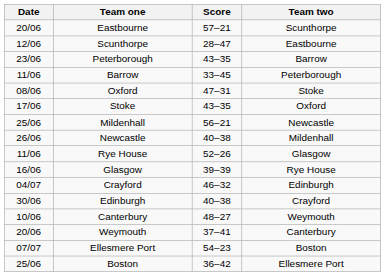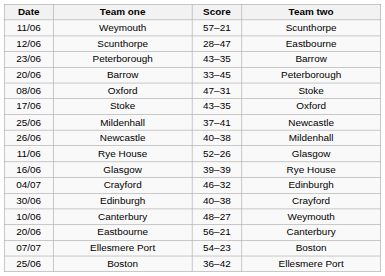(29, 28) 20/06 -> (29, 28) 11/06
(123, 28) Eastbourne -> (123, 28) Weymouth
(29, 75) 11/06 -> (29, 75) 20/06
(217, 122) 56–21 -> (217, 122) 37–41
(123, 232) Weymouth -> (123, 232) Eastbourne
(217, 232) 37–41 -> (217, 232) 56–21
